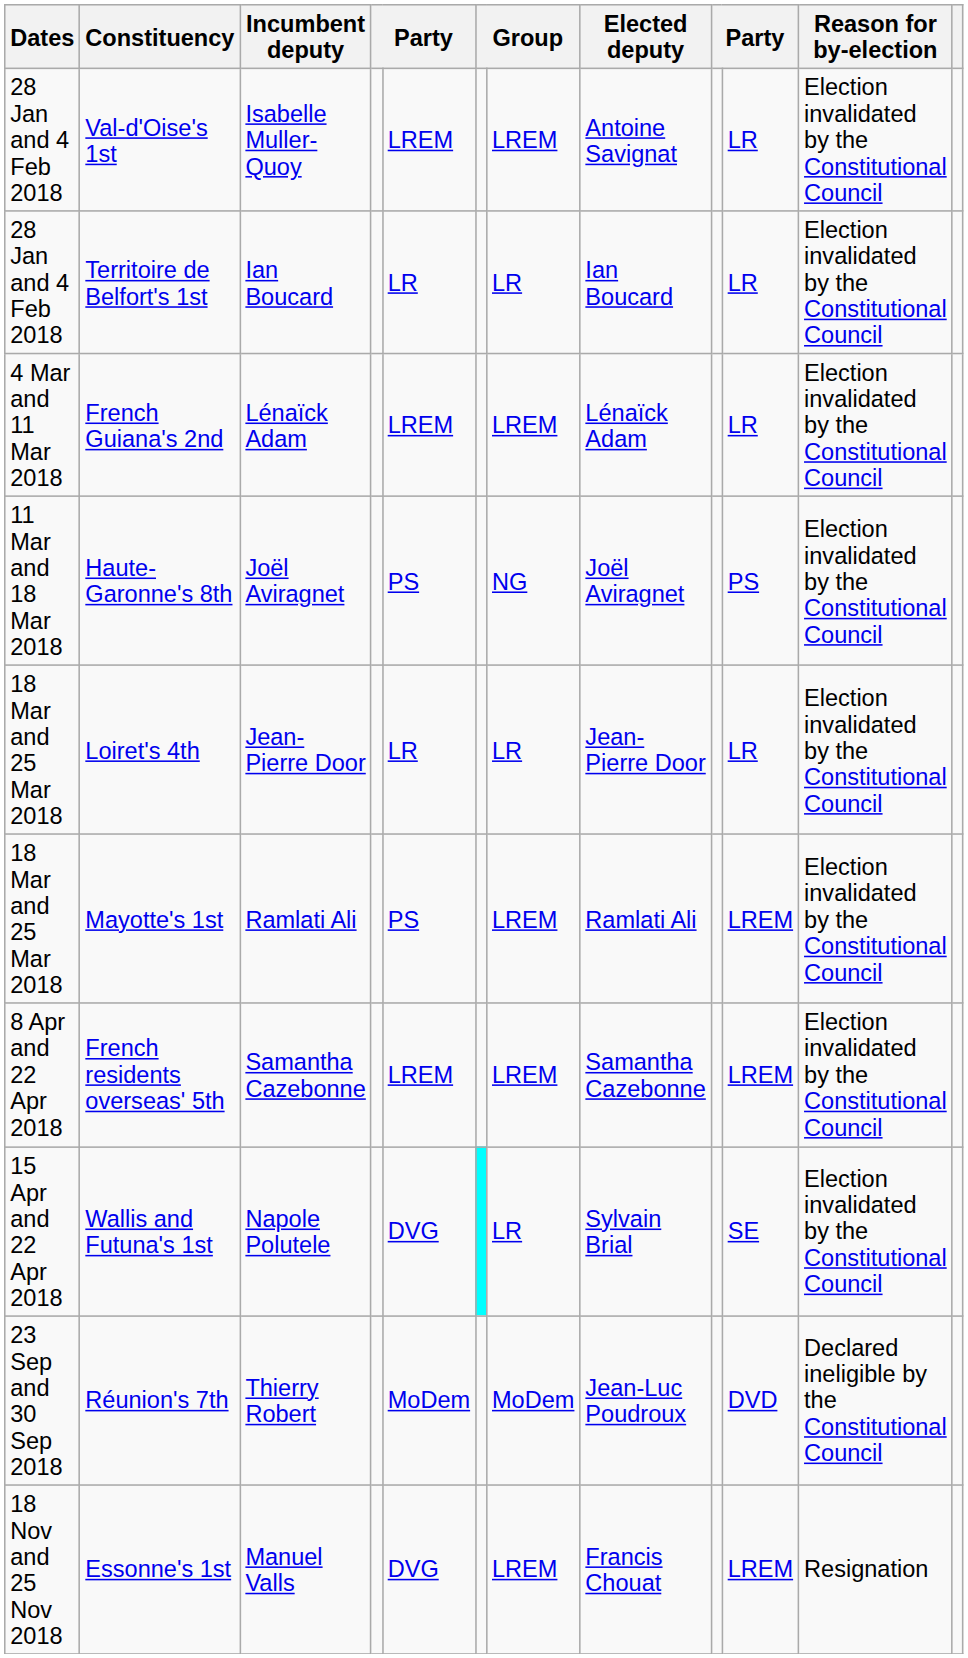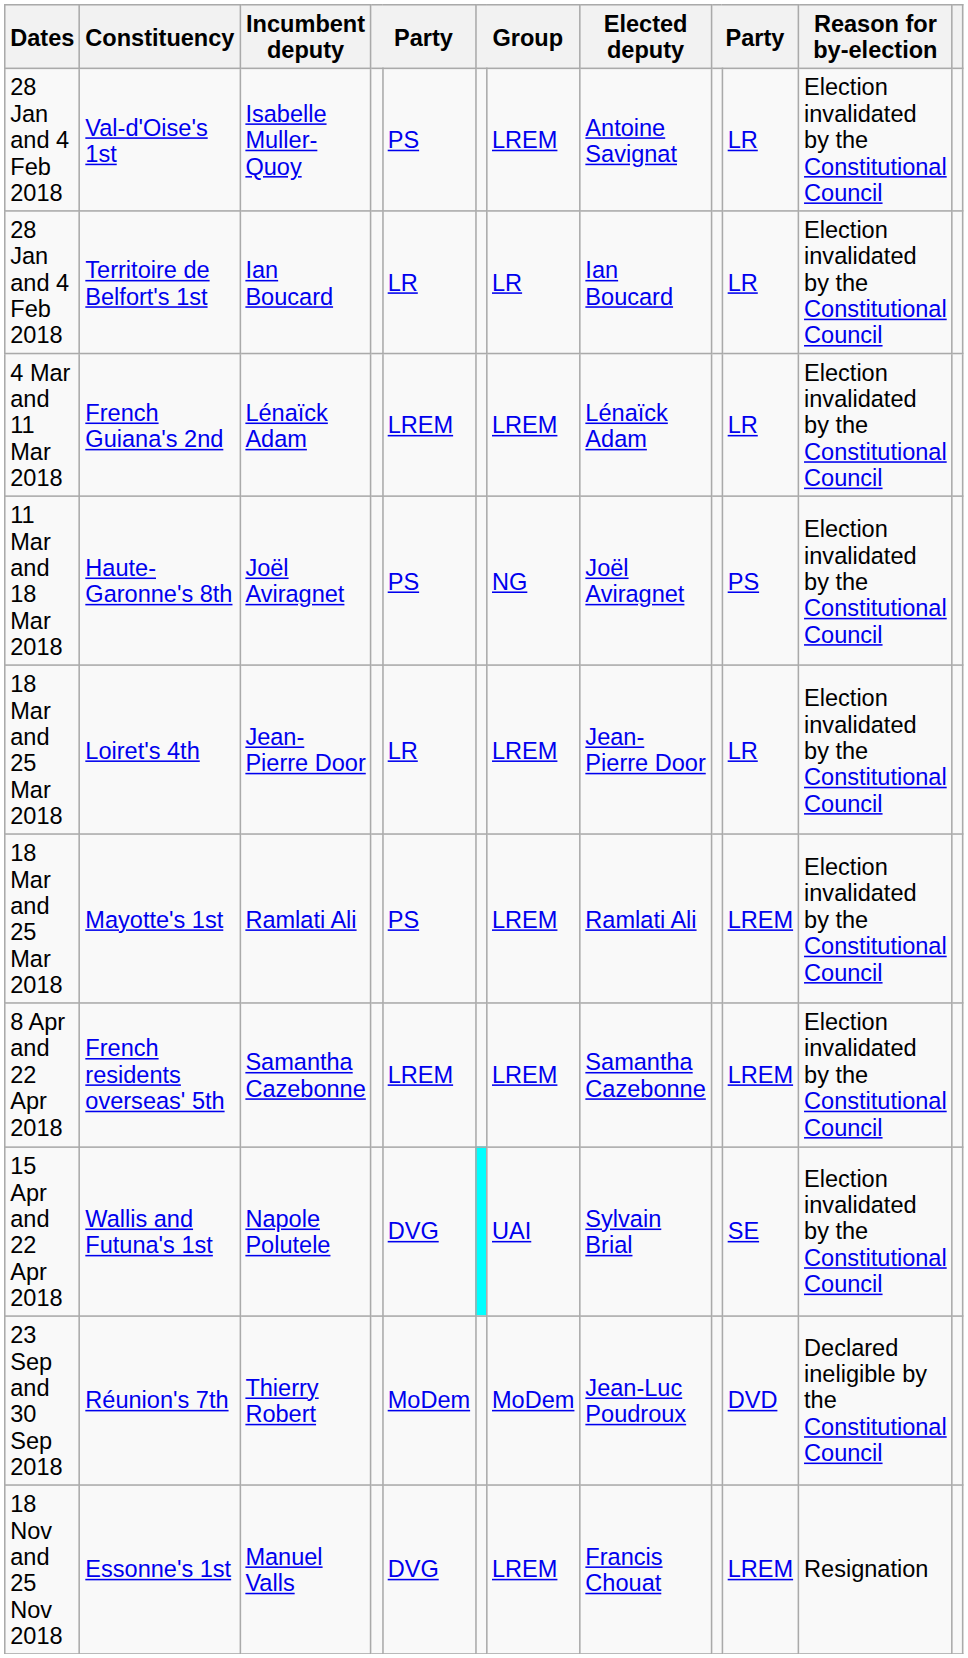(420, 140) LREM -> (403, 140) PS
(507, 750) LR -> (525, 750) LREM
(507, 1231) LR -> (512, 1231) UAI
